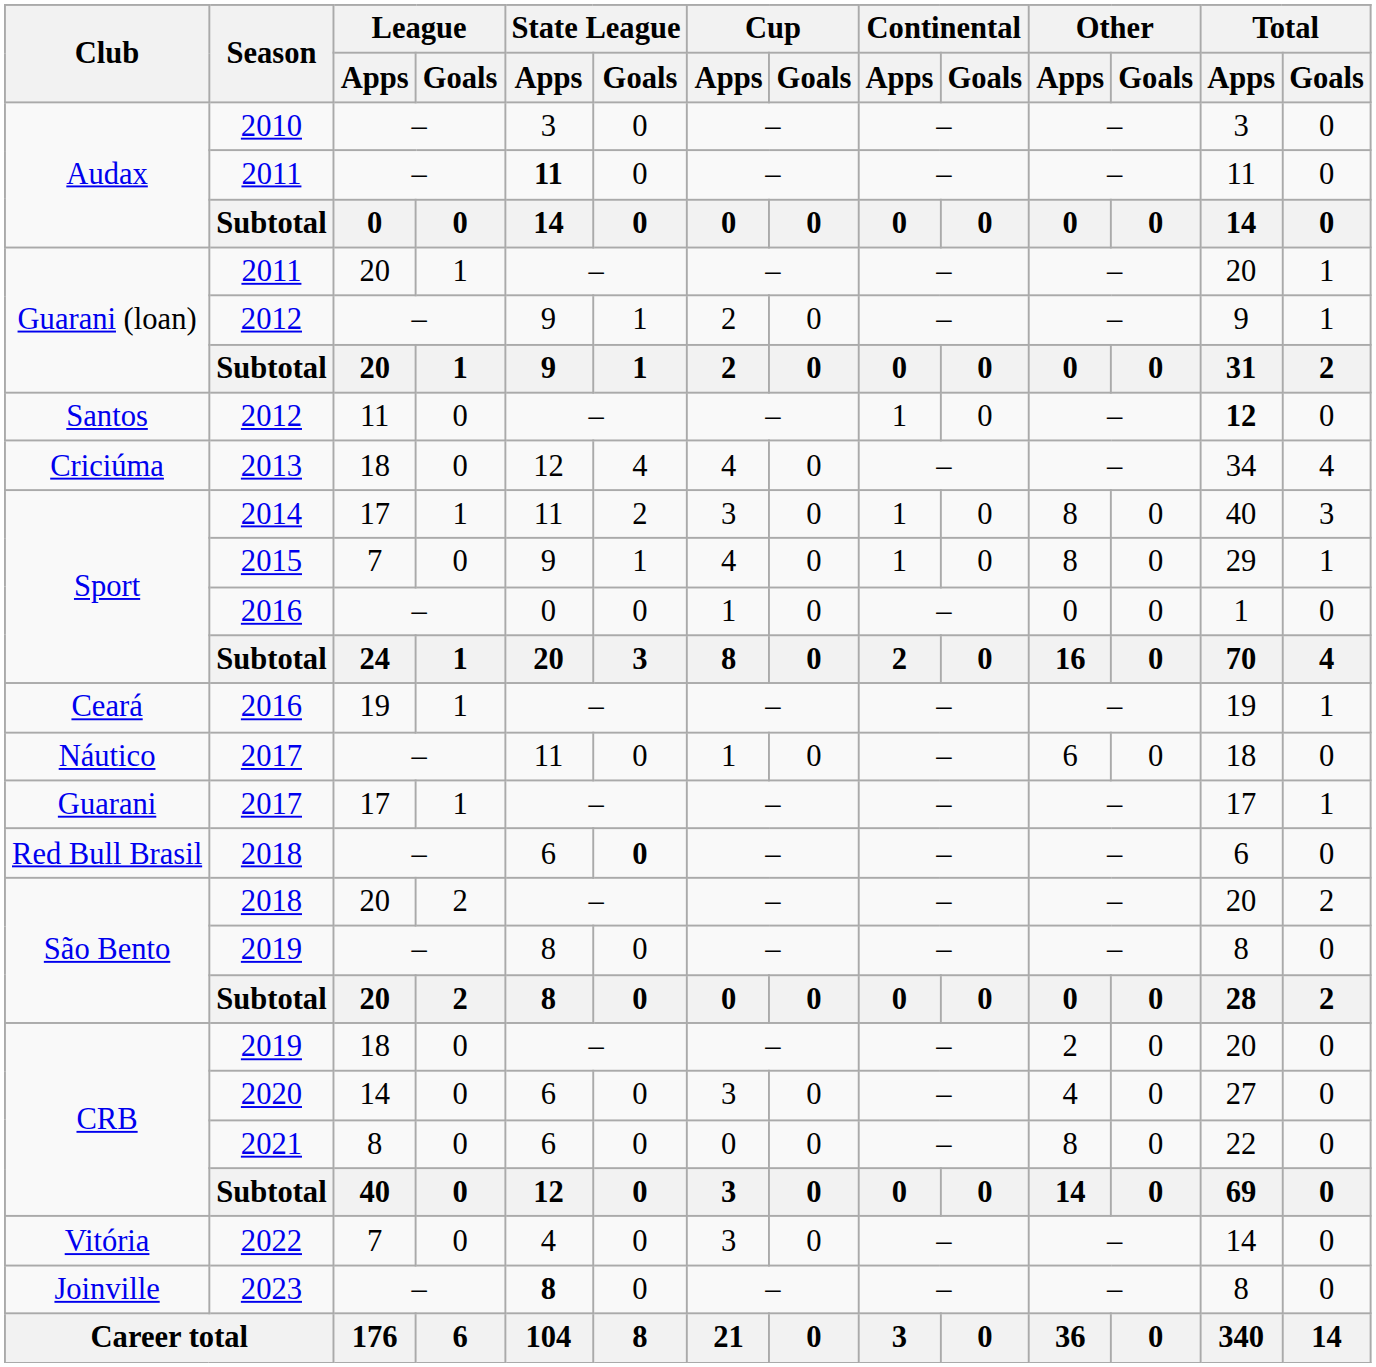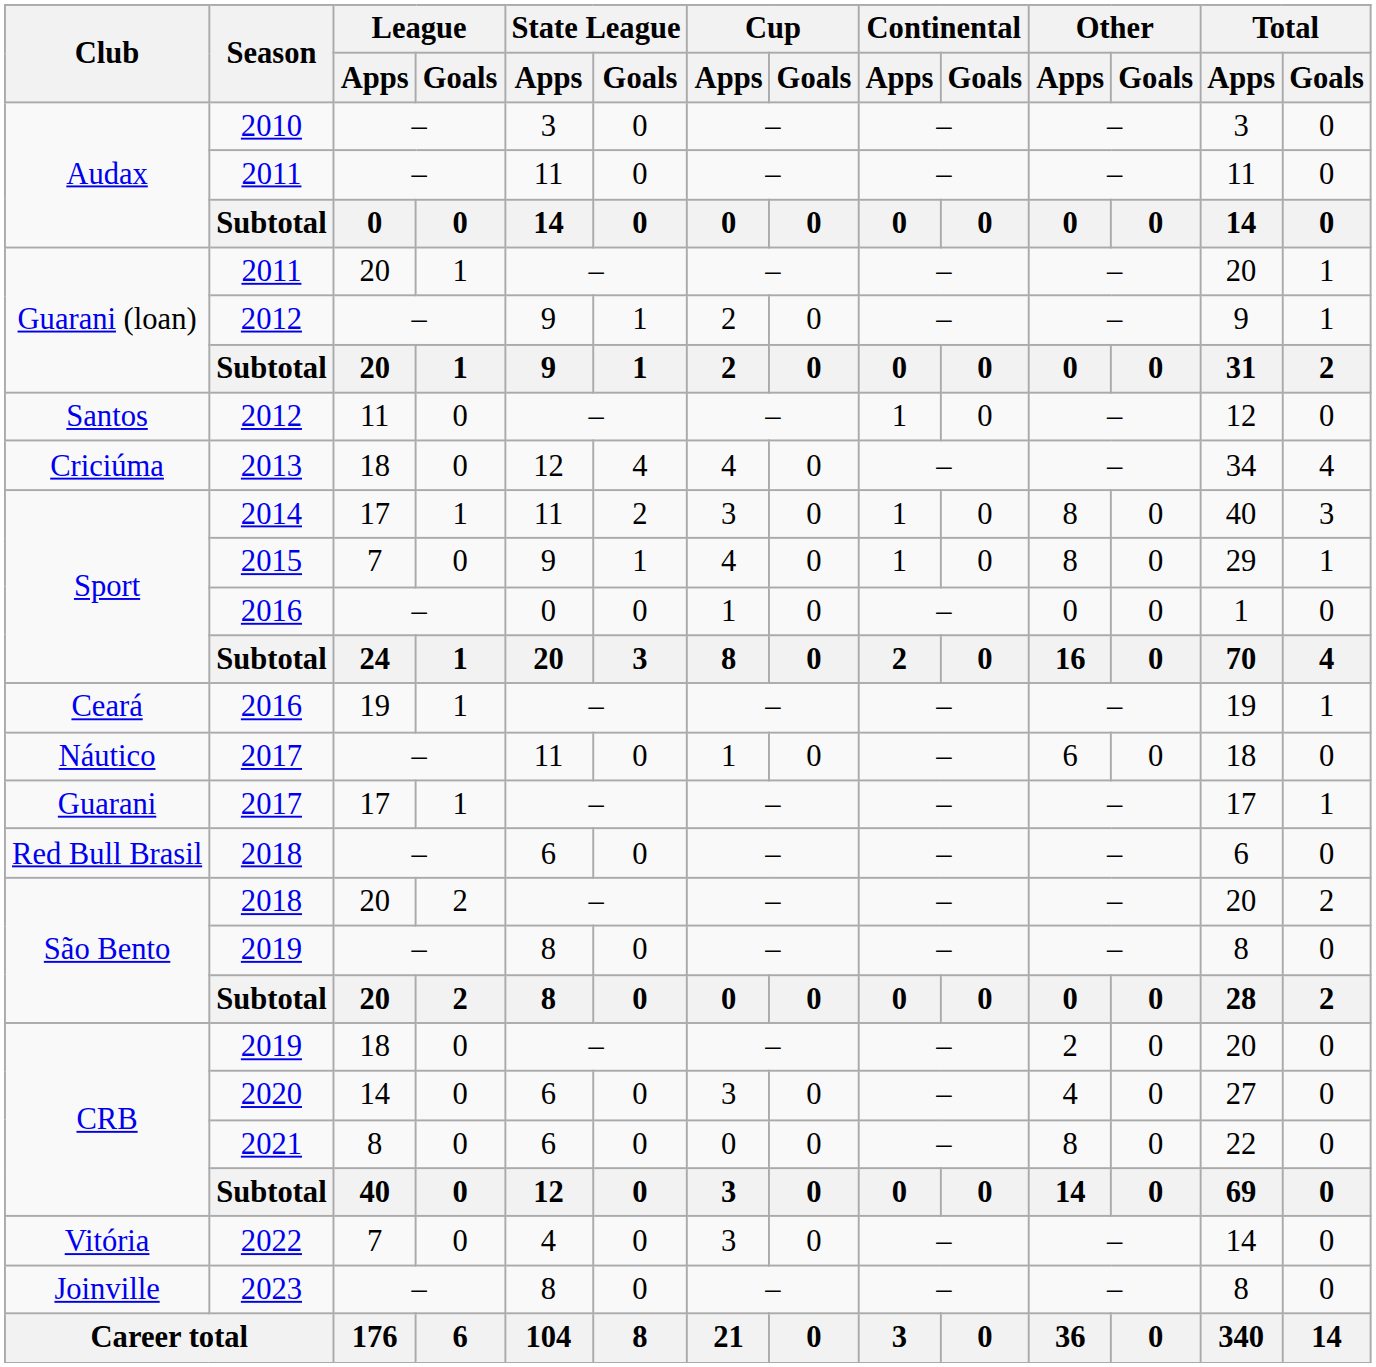(548, 174) bold -> (548, 174) normal
(1241, 416) bold -> (1241, 416) normal
(640, 852) bold -> (640, 852) normal
(548, 1288) bold -> (548, 1288) normal
